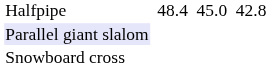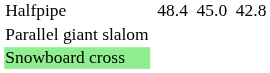(77, 34) lavender background -> (77, 34) no background
(65, 57) no background -> (65, 57) lightgreen background
